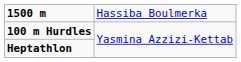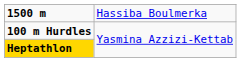(39, 48) no background -> (39, 48) gold background
